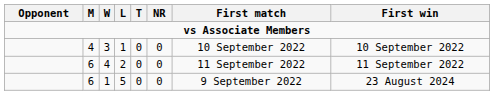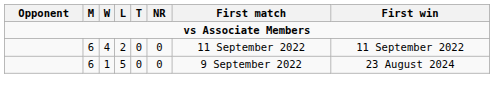- row: (107, 47)
